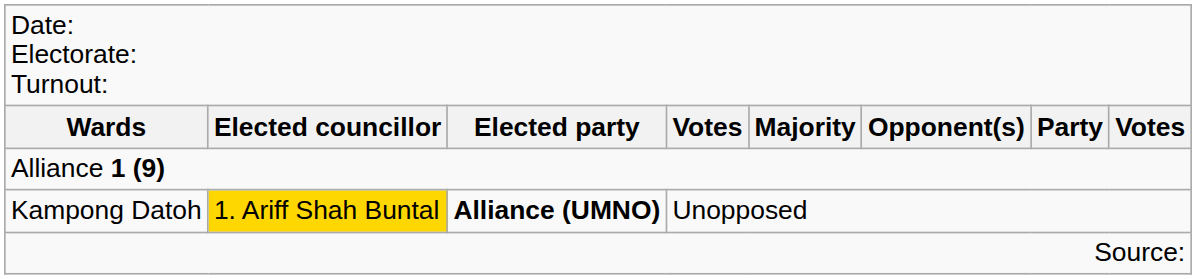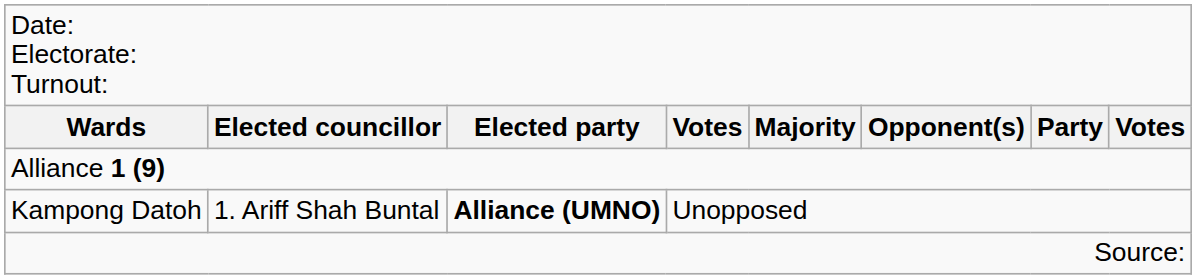(327, 210) gold background -> (327, 210) no background
